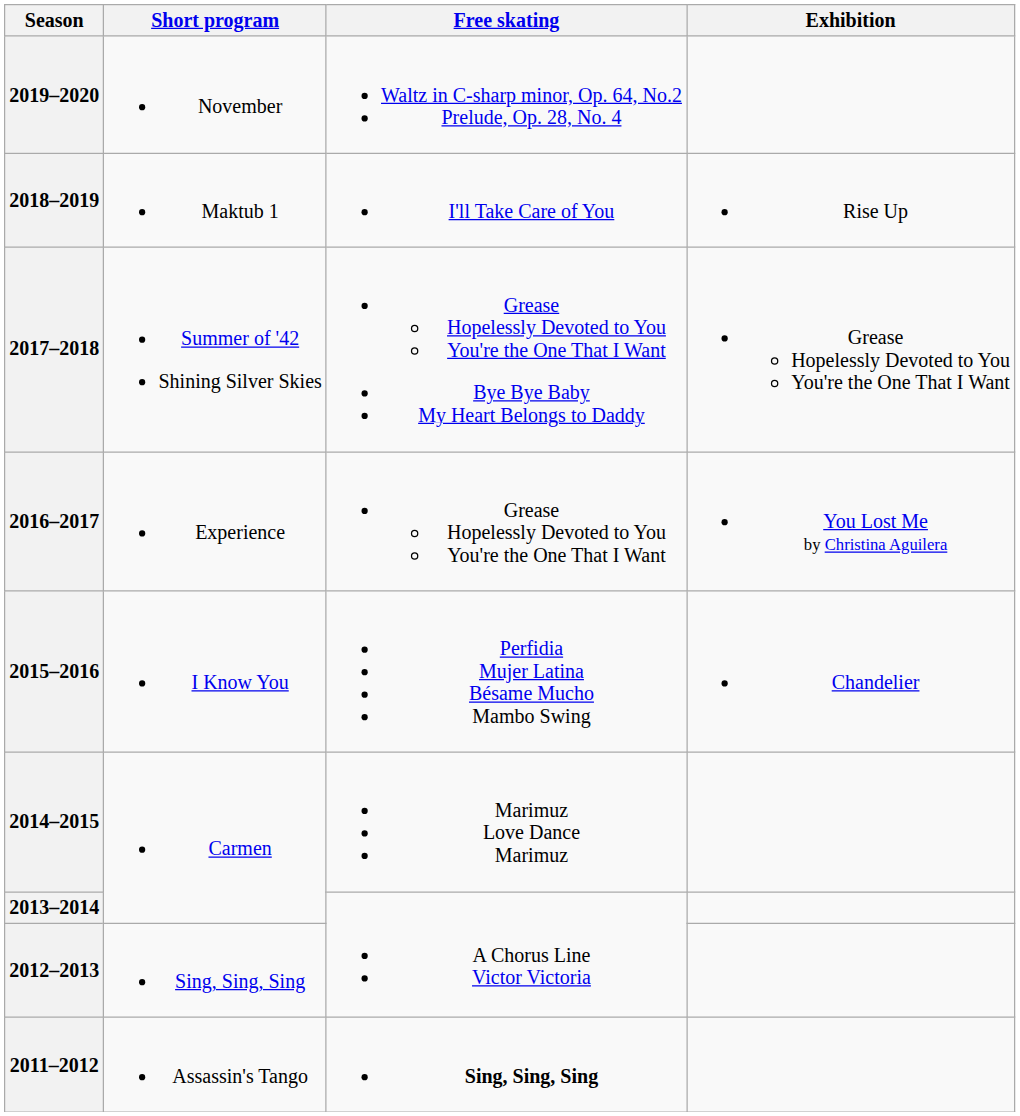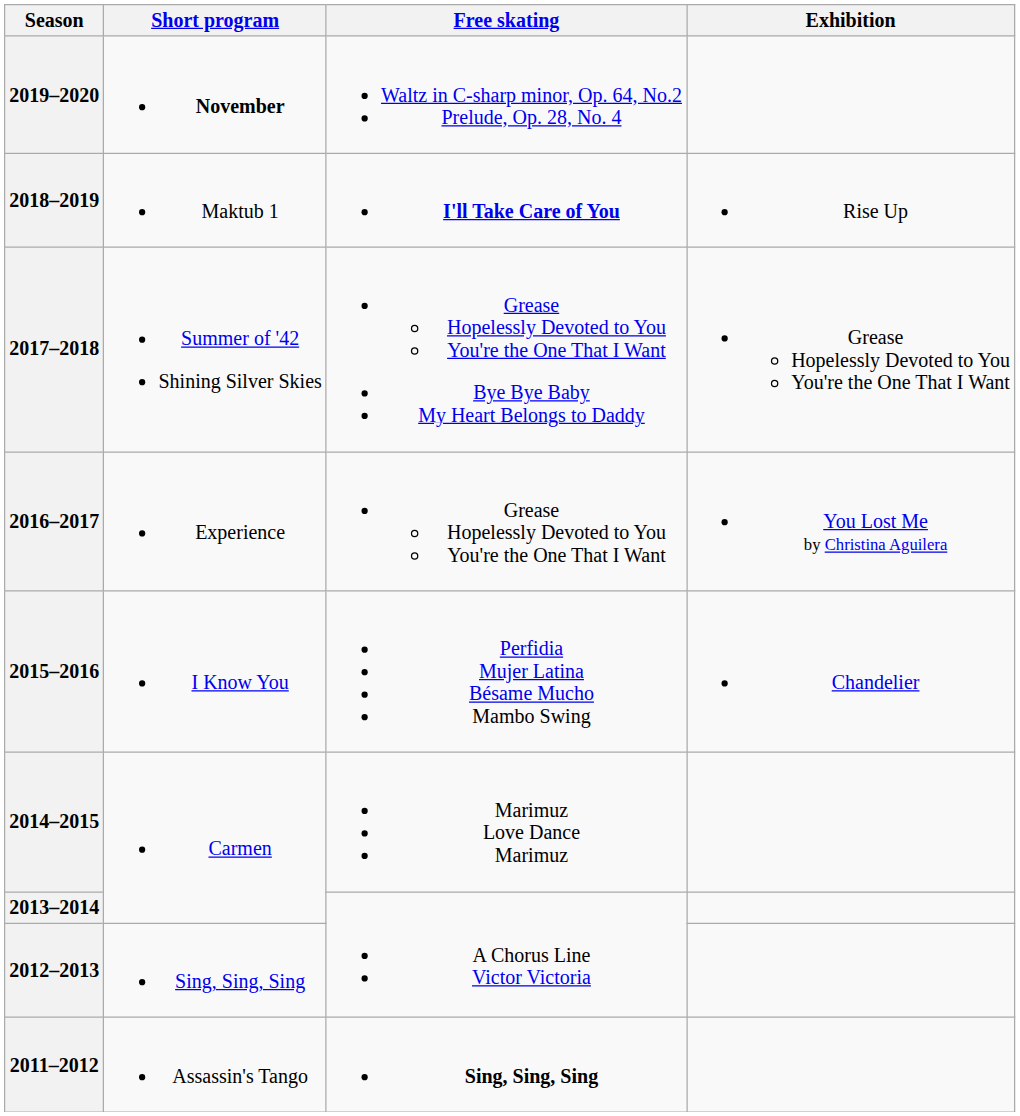(215, 106) normal -> (215, 106) bold
(506, 211) normal -> (506, 211) bold
